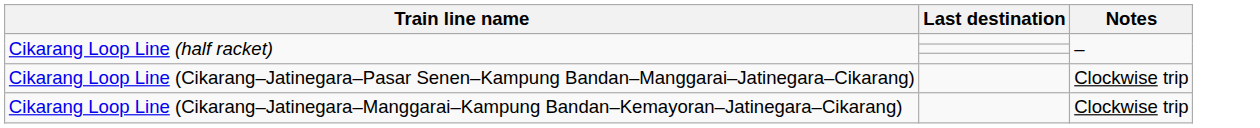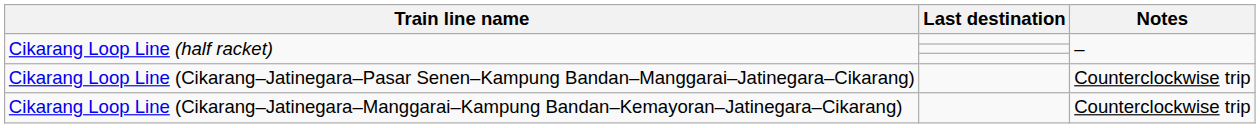(1131, 78) Clockwise trip -> (1162, 78) Counterclockwise trip
(1131, 107) Clockwise trip -> (1162, 107) Counterclockwise trip
